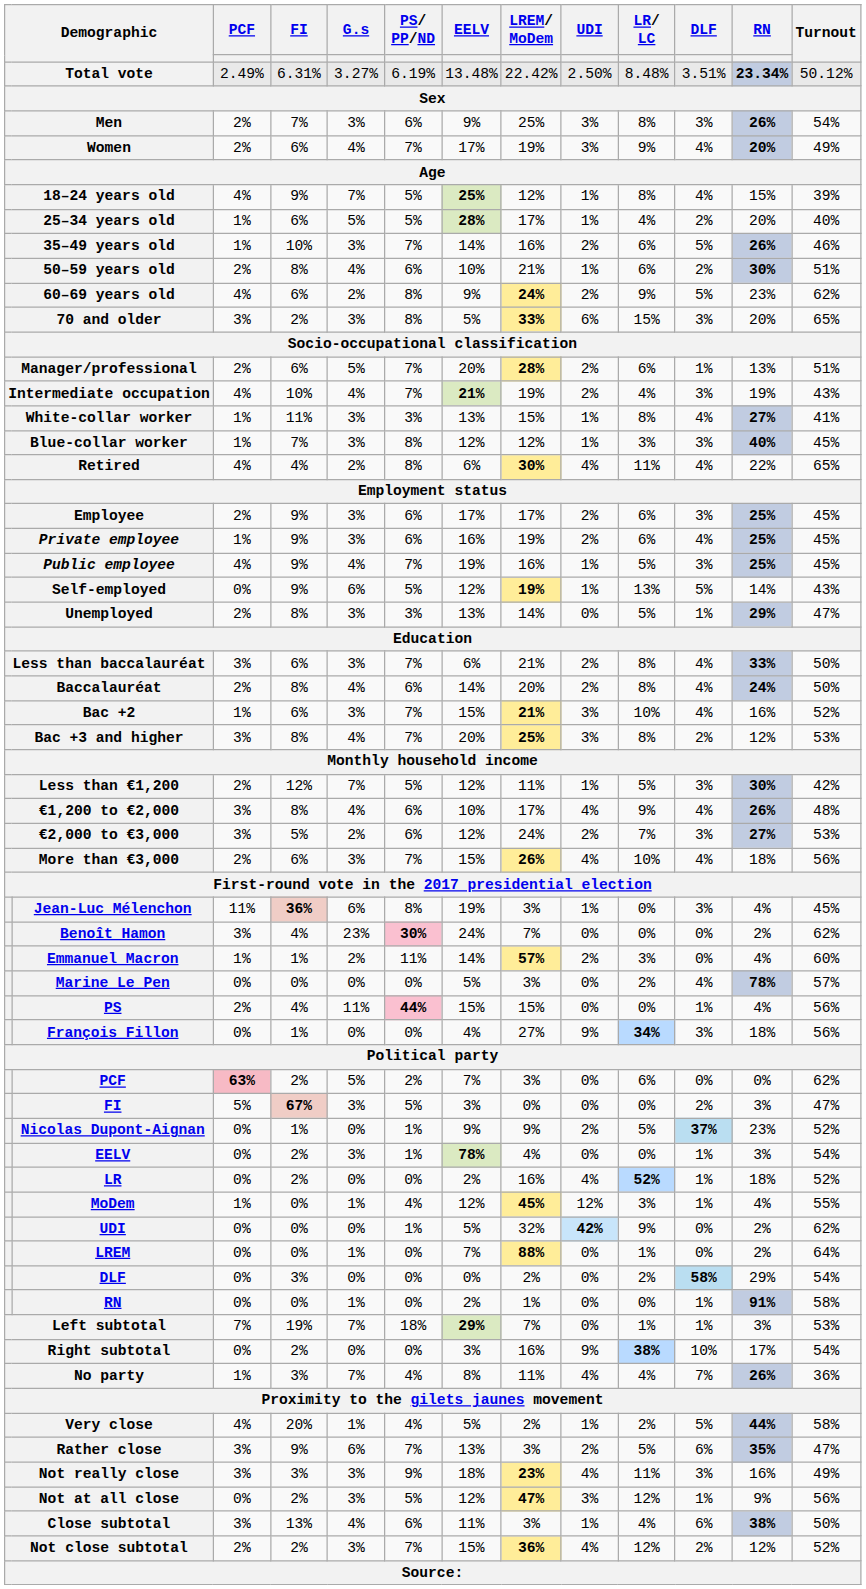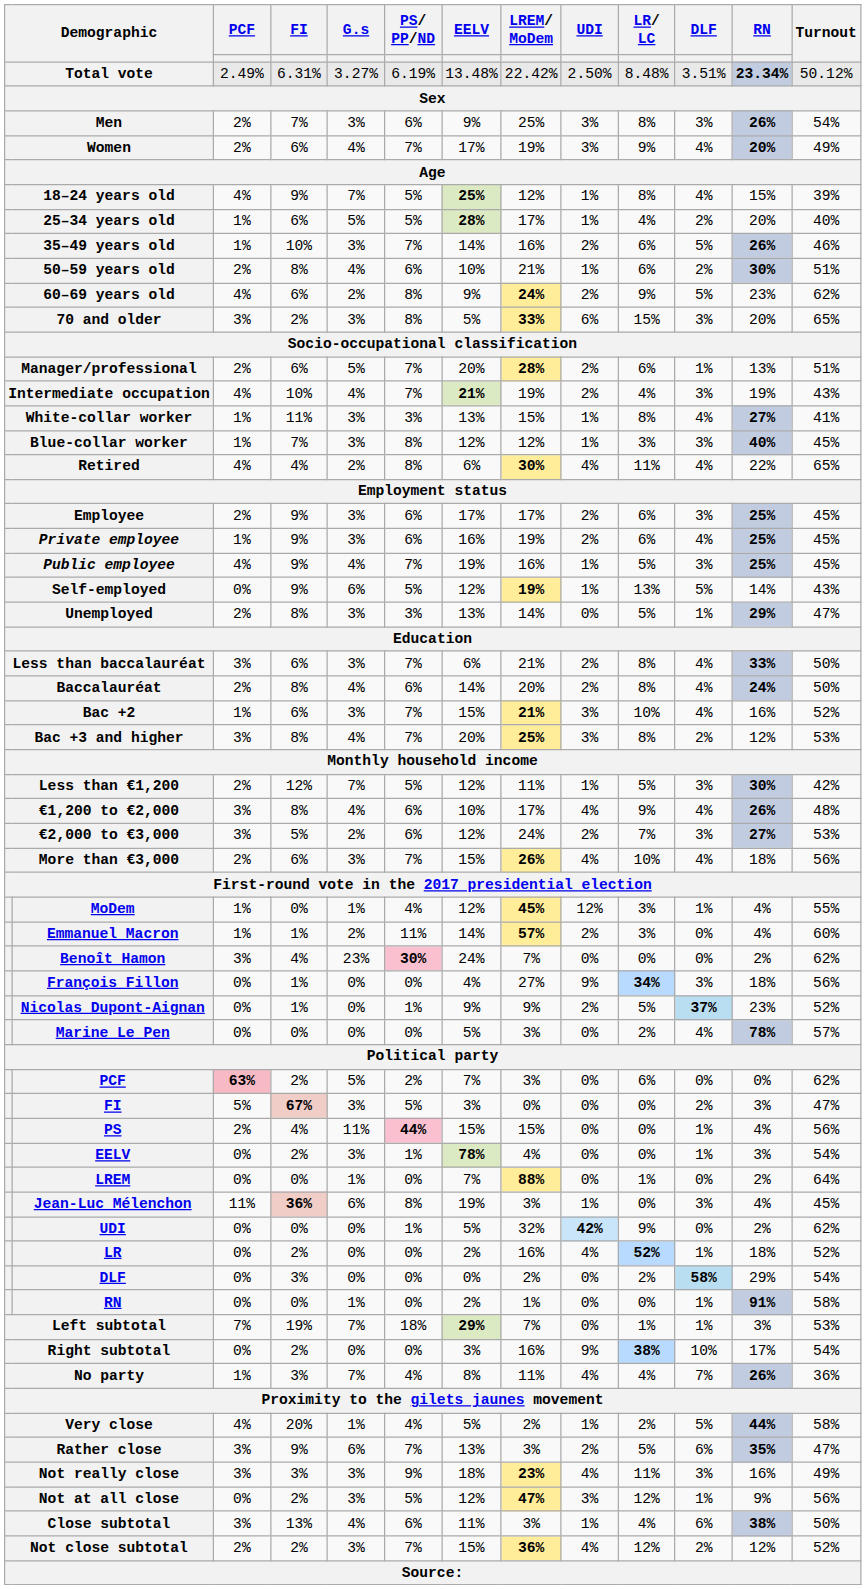rows swapped: (113, 909) <-> (113, 1204)
rows swapped: (113, 934) <-> (113, 958)
rows swapped: (113, 1032) <-> (113, 983)
rows swapped: (113, 1130) <-> (113, 1007)
rows swapped: (113, 1253) <-> (113, 1179)
